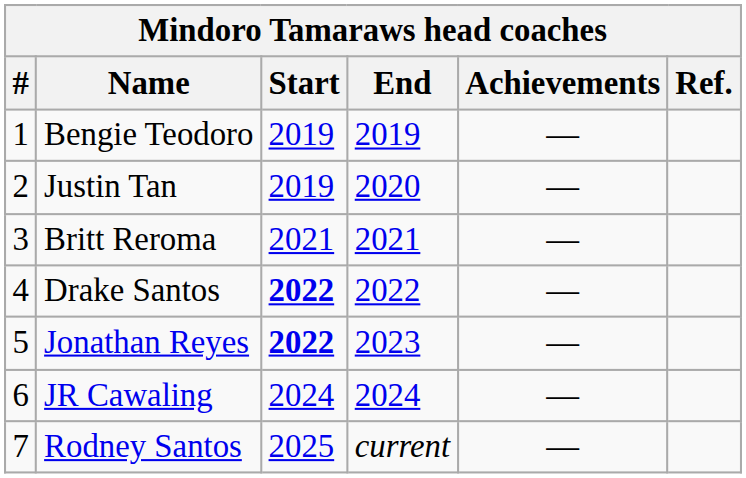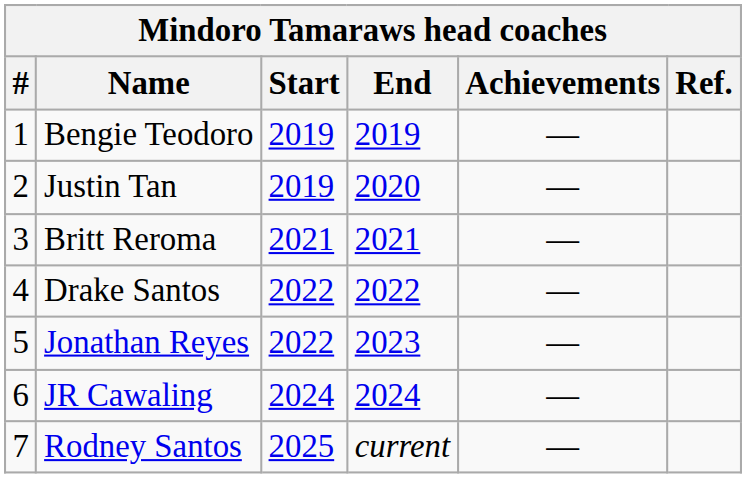(301, 290) bold -> (301, 290) normal
(301, 342) bold -> (301, 342) normal
